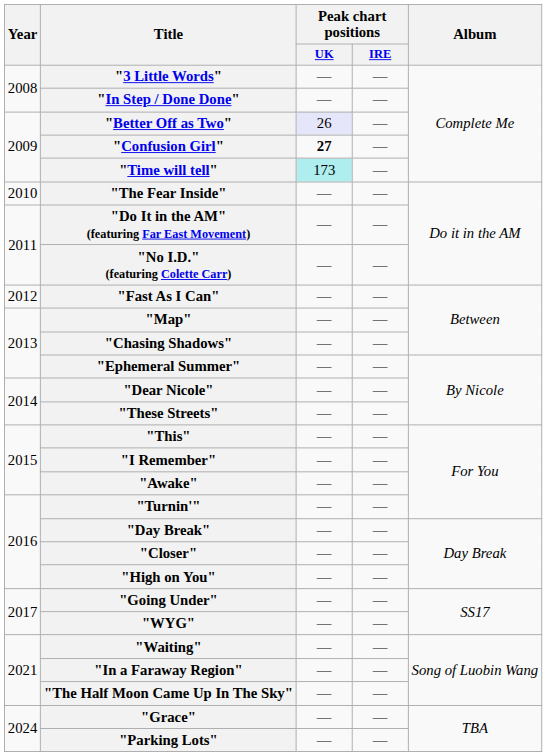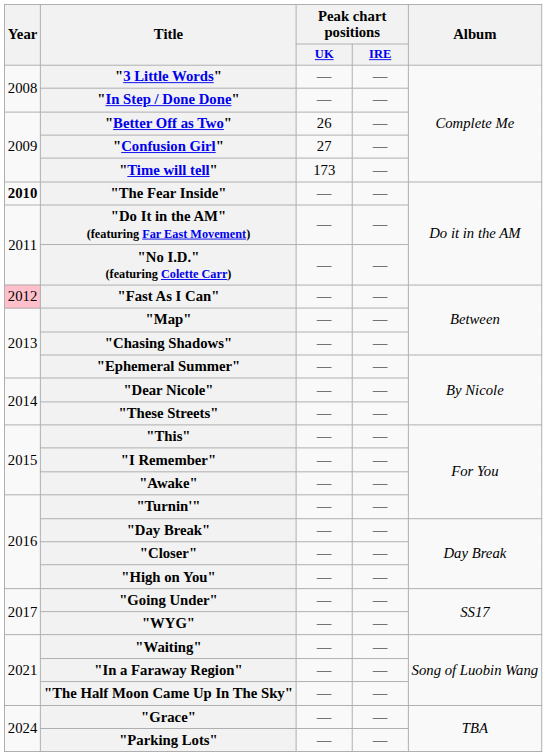(324, 123) lavender background -> (324, 123) no background
(324, 146) bold -> (324, 146) normal
(324, 170) paleturquoise background -> (324, 170) no background
(23, 193) normal -> (23, 193) bold
(23, 296) no background -> (23, 296) pink background
